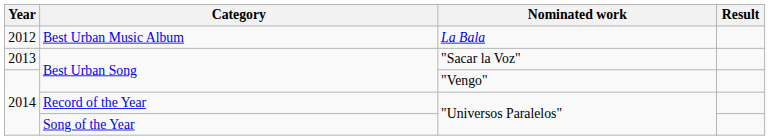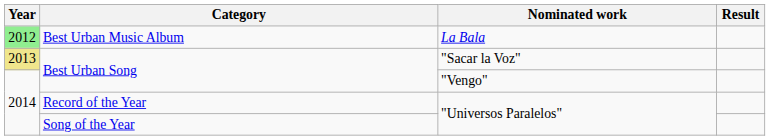(22, 37) no background -> (22, 37) lightgreen background
(22, 59) no background -> (22, 59) khaki background
